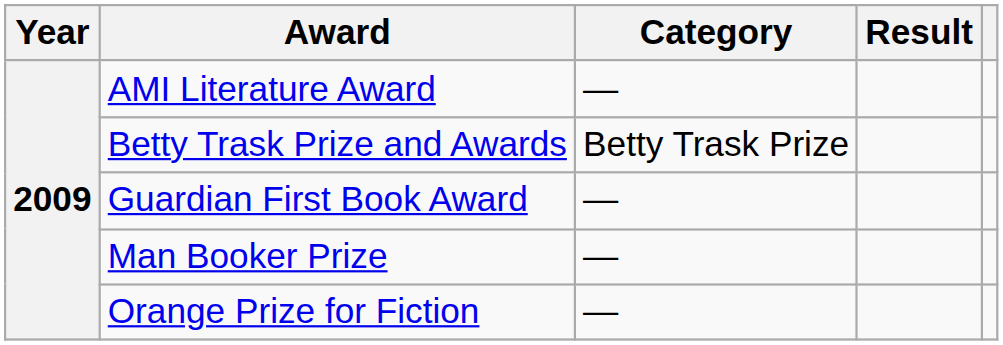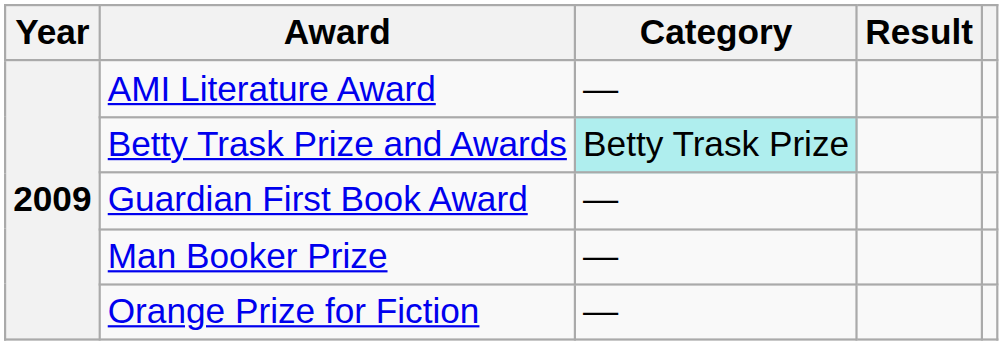(716, 144) no background -> (716, 144) paleturquoise background
